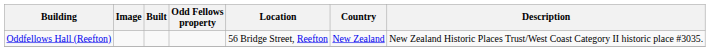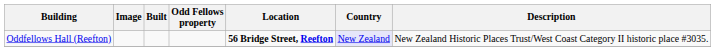(278, 38) normal -> (281, 38) bold
(359, 38) no background -> (364, 38) lavender background
